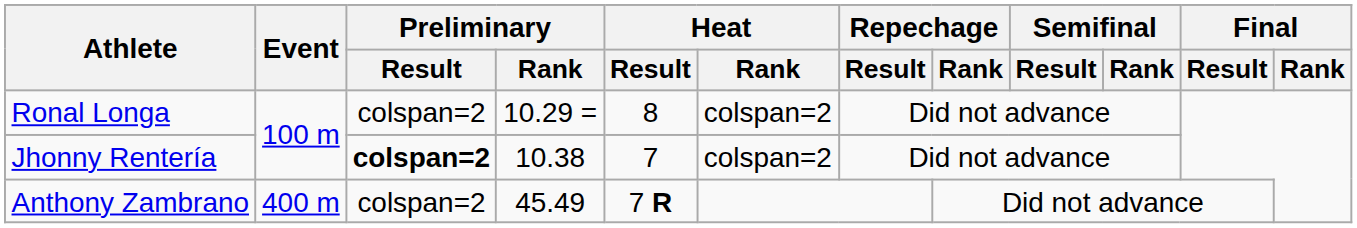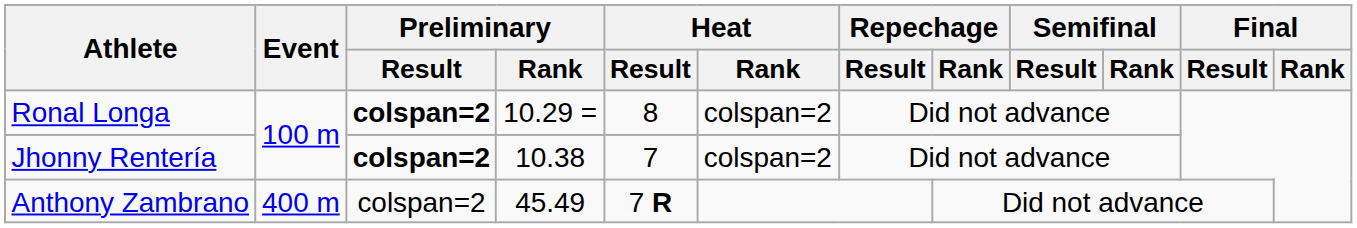(421, 113) normal -> (421, 113) bold
